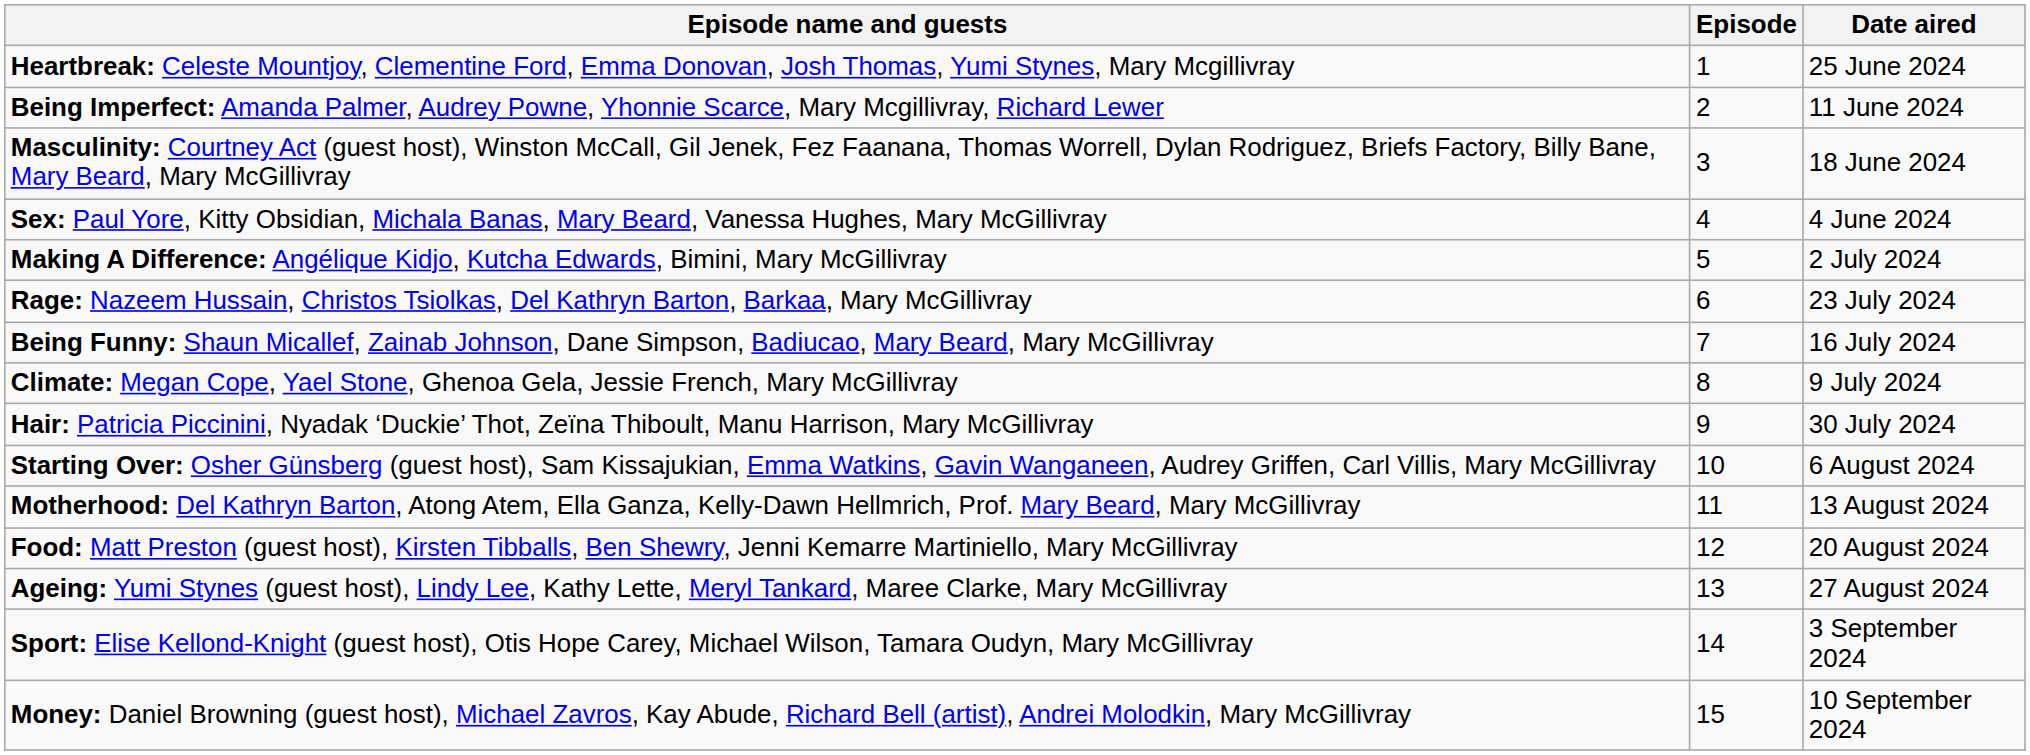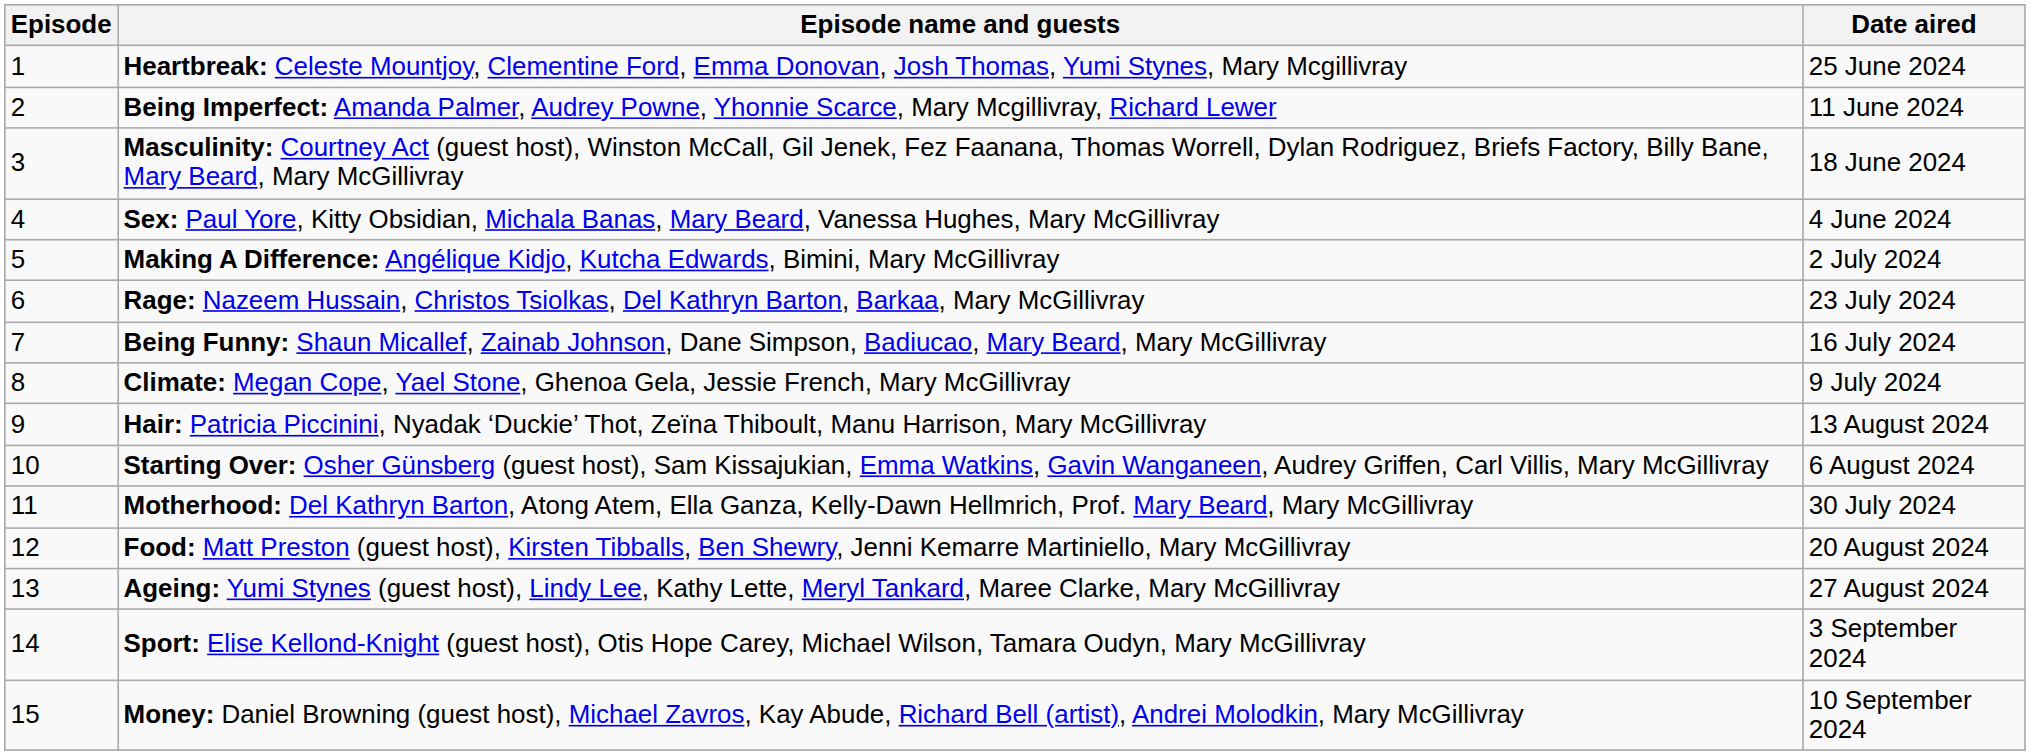columns swapped: (1746, 25) <-> (847, 25)
(1882, 424) 30 July 2024 -> (1899, 424) 13 August 2024
(1899, 506) 13 August 2024 -> (1882, 506) 30 July 2024
